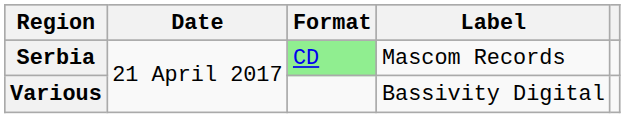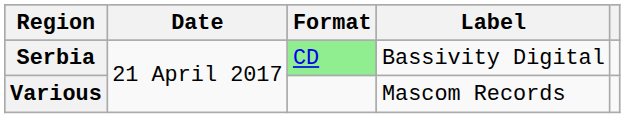(474, 58) Mascom Records -> (493, 58) Bassivity Digital
(493, 94) Bassivity Digital -> (474, 94) Mascom Records
